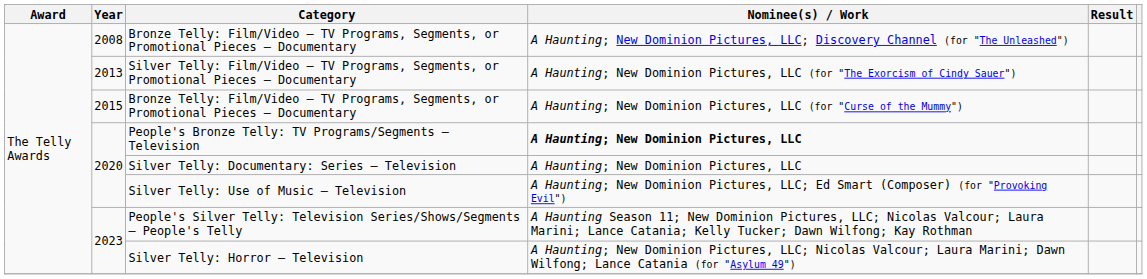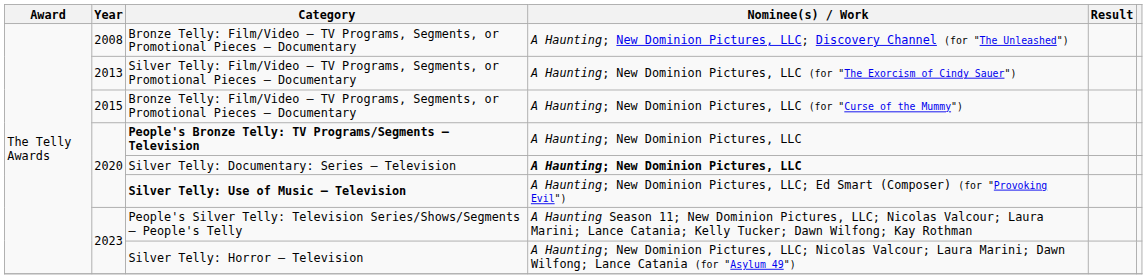(289, 139) normal -> (289, 139) bold
(666, 139) bold -> (666, 139) normal
(666, 165) normal -> (666, 165) bold
(267, 191) normal -> (267, 191) bold
